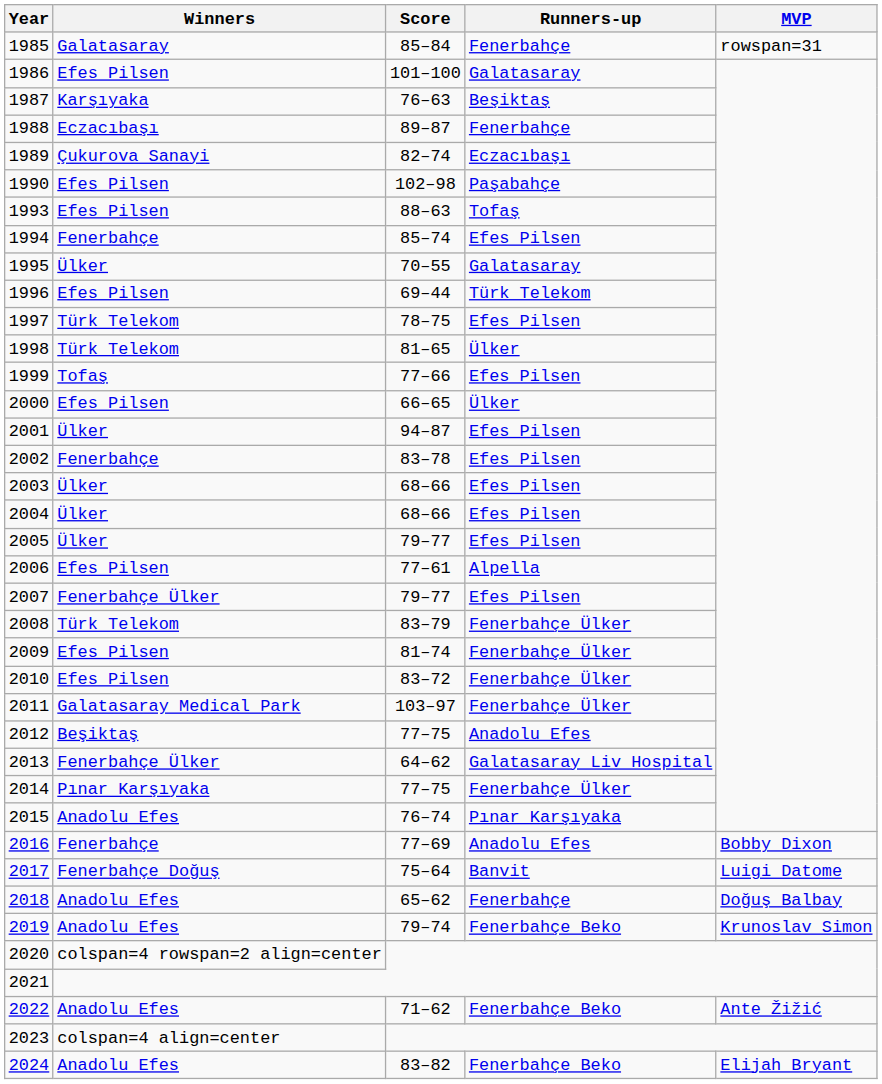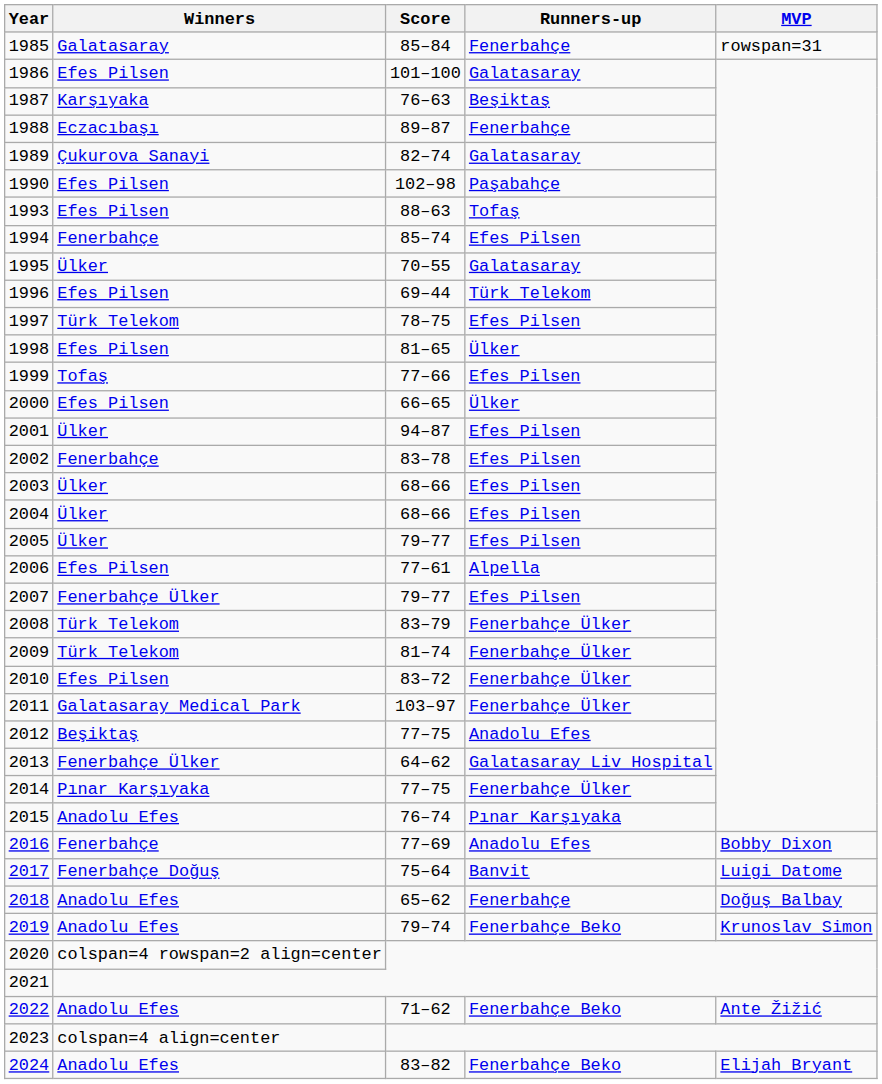(520, 156) Eczacıbaşı -> (525, 156) Galatasaray
(118, 349) Türk Telekom -> (113, 349) Efes Pilsen
(113, 652) Efes Pilsen -> (118, 652) Türk Telekom
